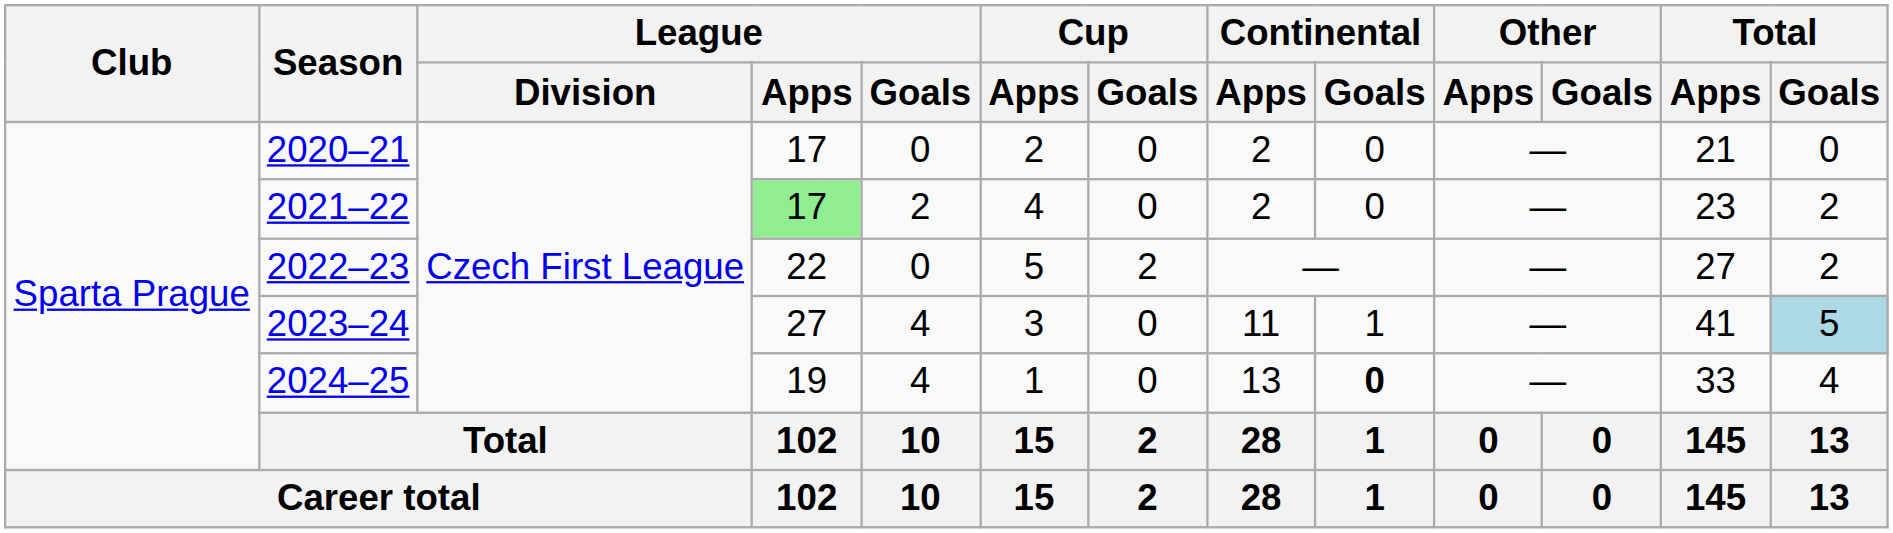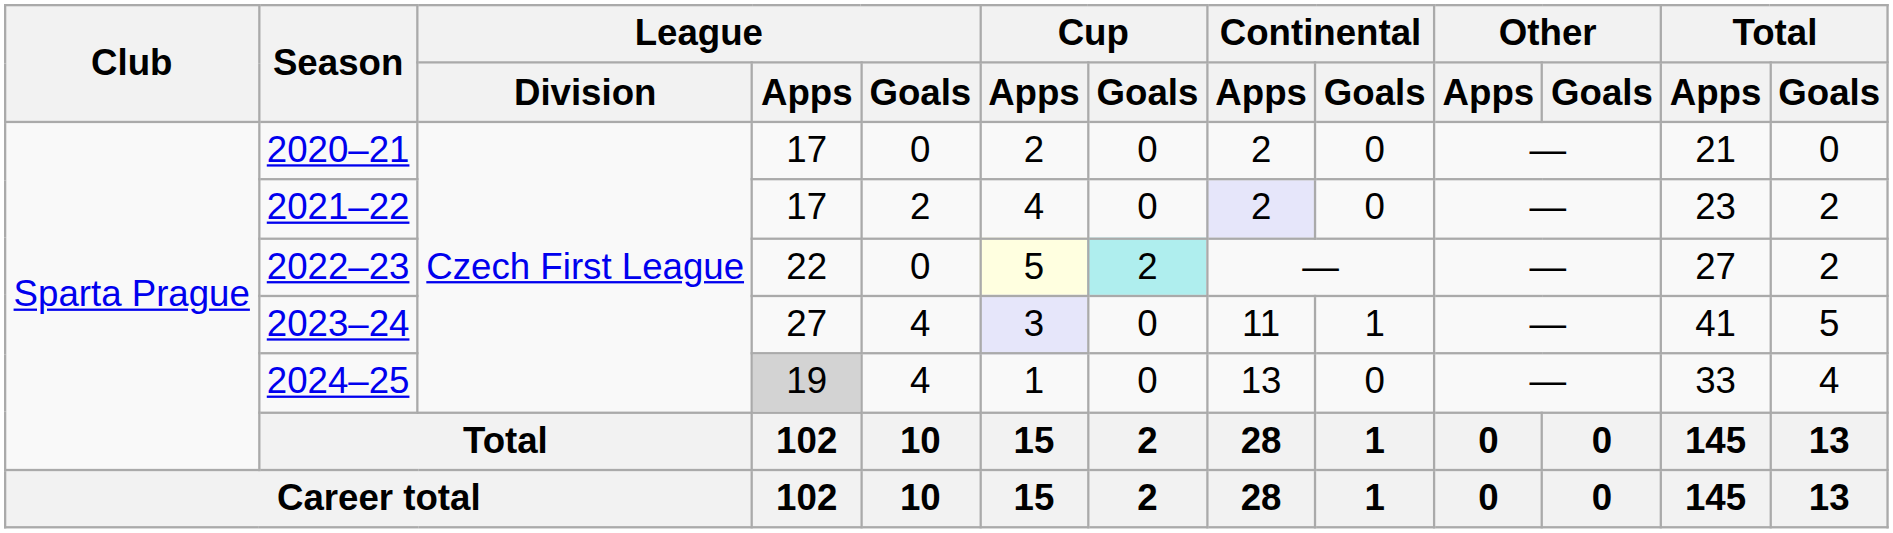(807, 207) lightgreen background -> (807, 207) no background
(1261, 207) no background -> (1261, 207) lavender background
(1034, 265) no background -> (1034, 265) lightyellow background
(1148, 265) no background -> (1148, 265) paleturquoise background
(1034, 324) no background -> (1034, 324) lavender background
(1829, 324) lightblue background -> (1829, 324) no background
(807, 382) no background -> (807, 382) lightgrey background
(1375, 382) bold -> (1375, 382) normal
